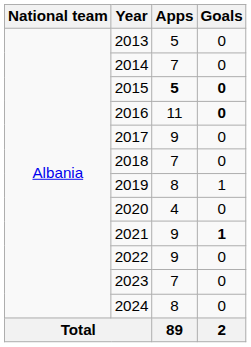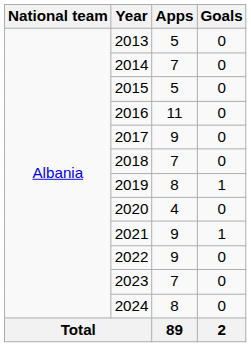(174, 88) bold -> (174, 88) normal
(222, 88) bold -> (222, 88) normal
(222, 112) bold -> (222, 112) normal
(222, 233) bold -> (222, 233) normal
